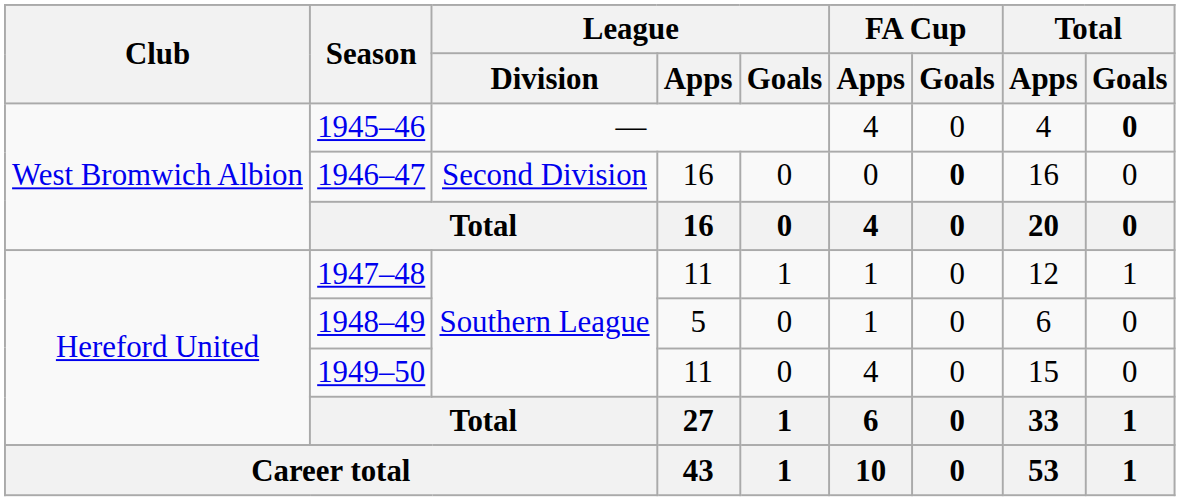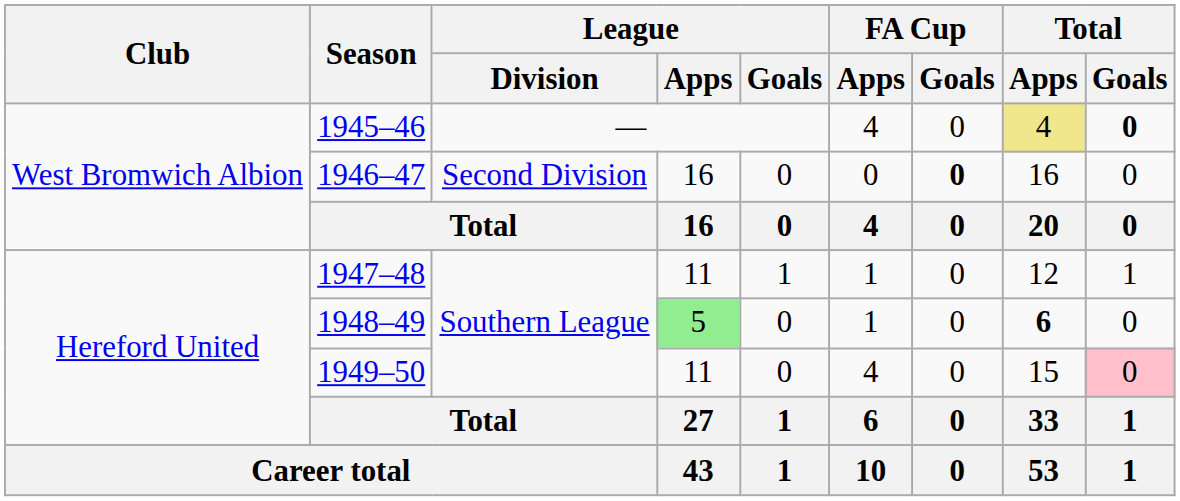(1043, 126) no background -> (1043, 126) khaki background
(698, 322) no background -> (698, 322) lightgreen background
(1043, 322) normal -> (1043, 322) bold
(1130, 371) no background -> (1130, 371) pink background
